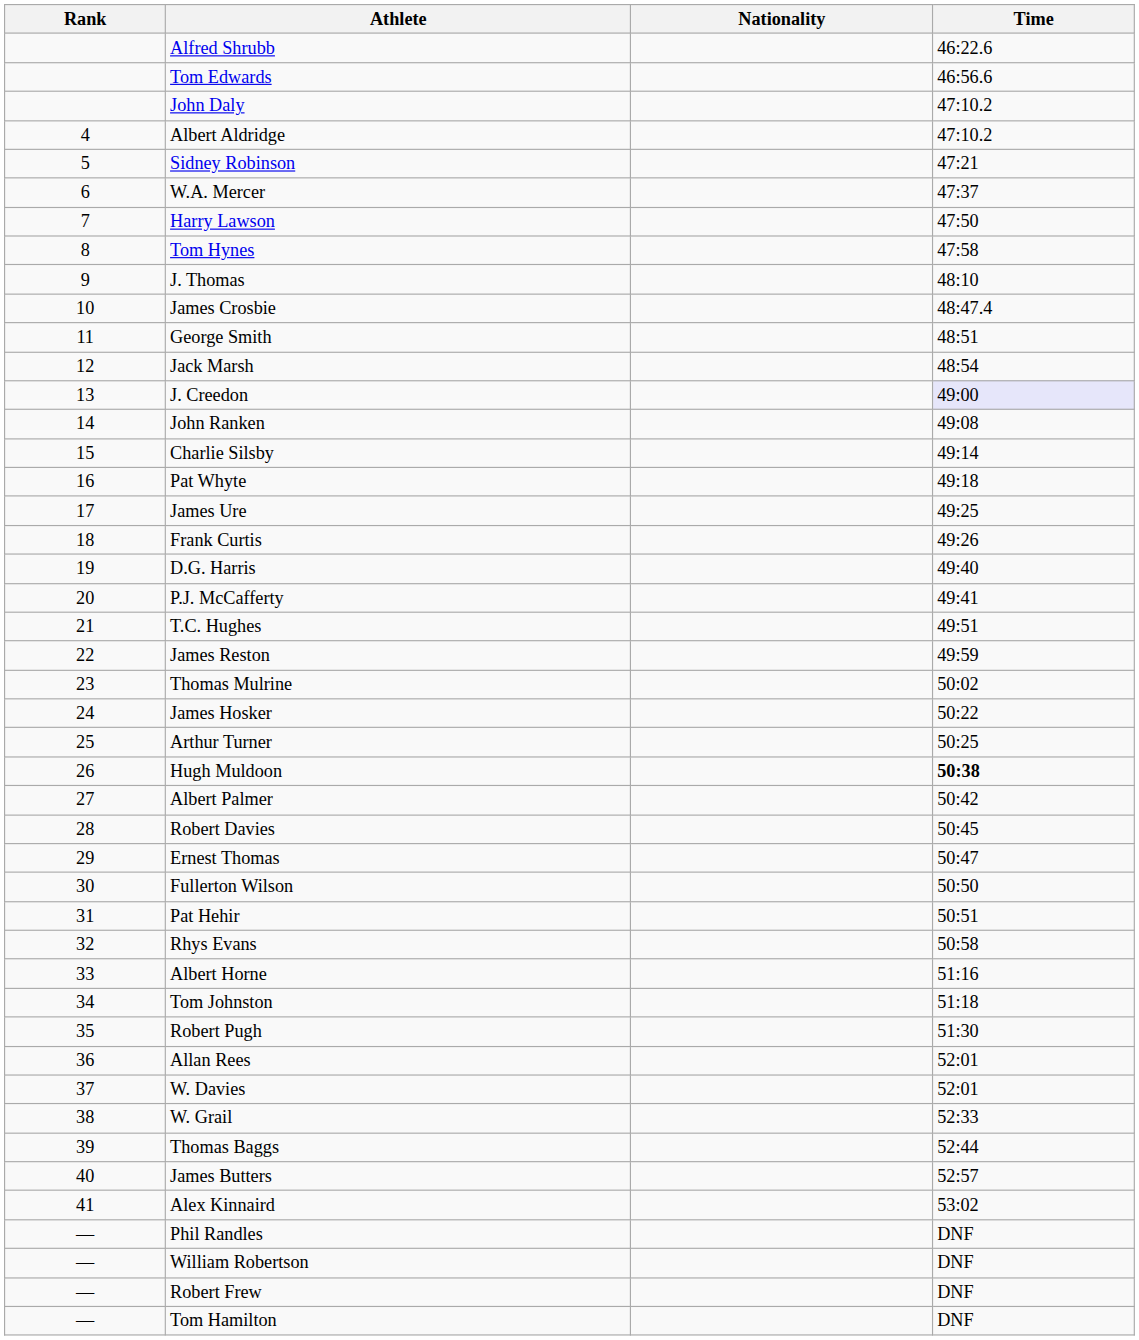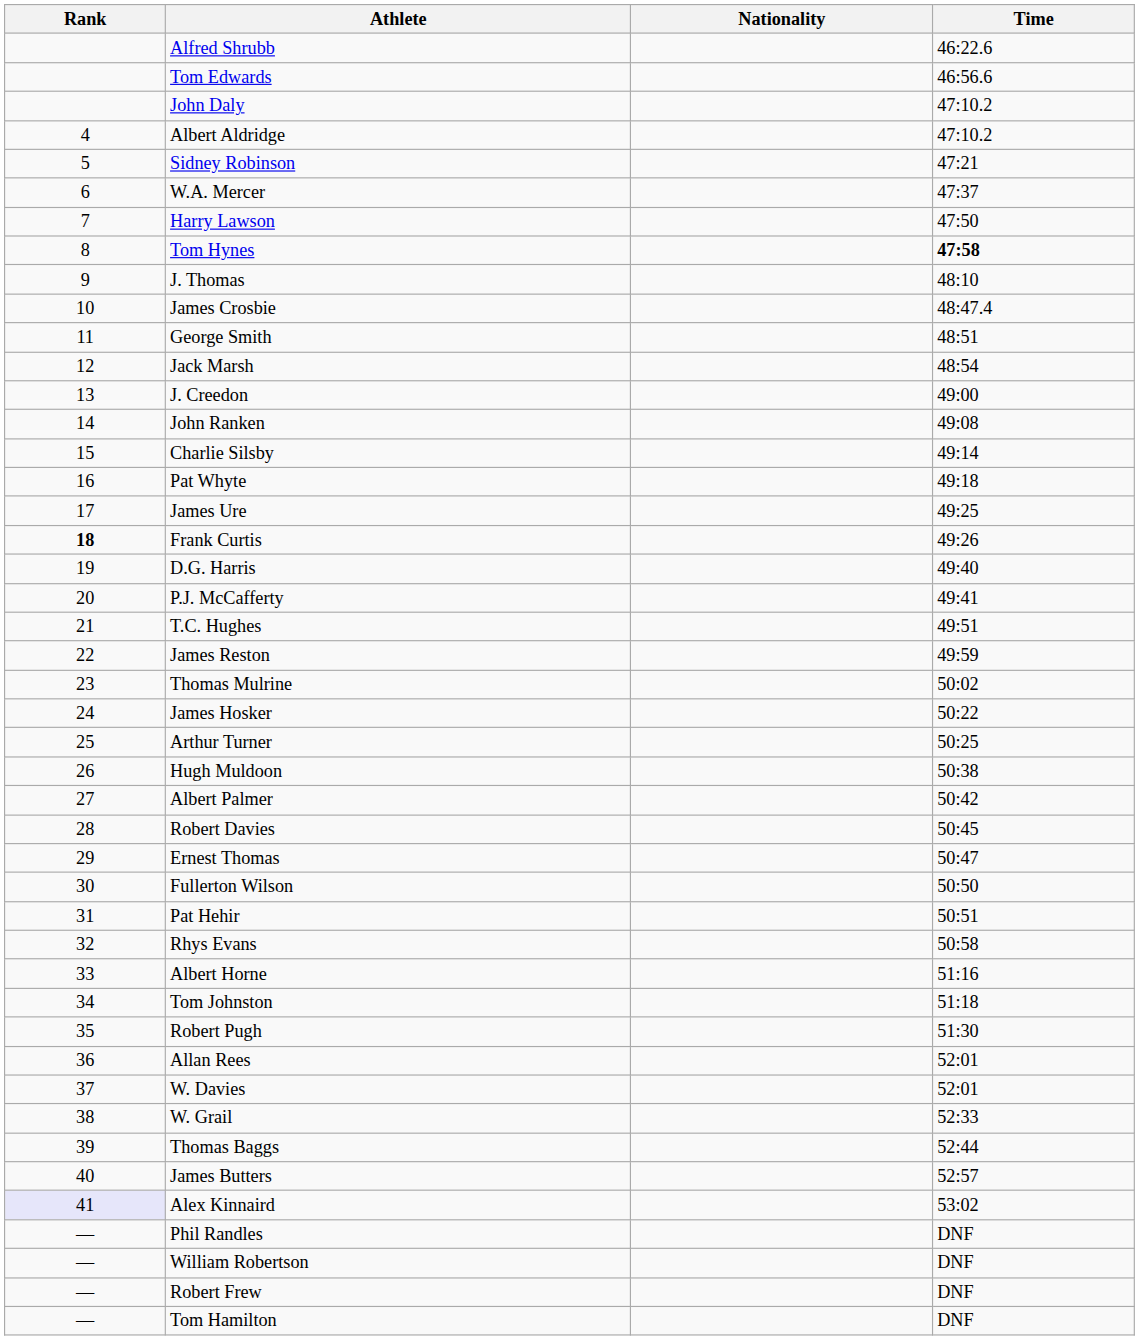(958, 250) normal -> (958, 250) bold
(958, 395) lavender background -> (958, 395) no background
(85, 539) normal -> (85, 539) bold
(958, 771) bold -> (958, 771) normal
(85, 1204) no background -> (85, 1204) lavender background
